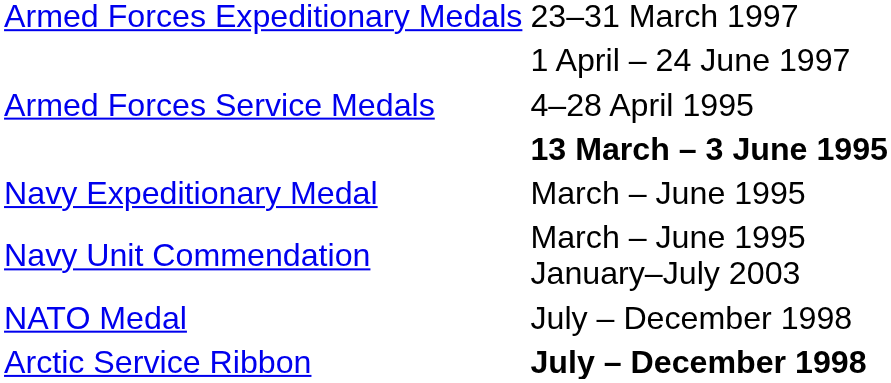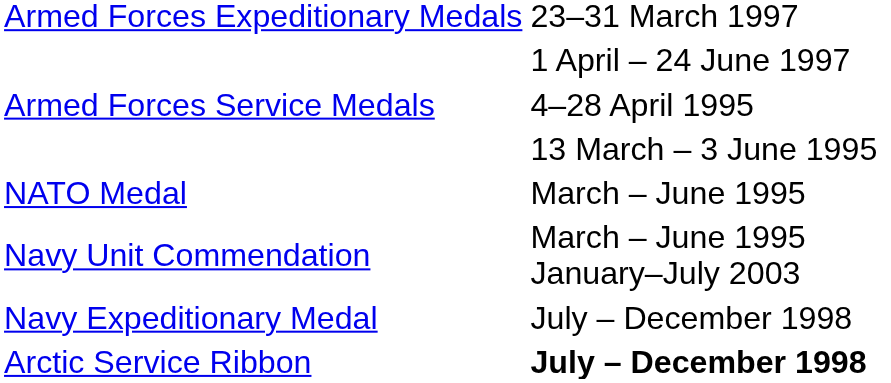(709, 149) bold -> (704, 149) normal
(191, 193) Navy Expeditionary Medal -> (95, 193) NATO Medal
(95, 318) NATO Medal -> (191, 318) Navy Expeditionary Medal
